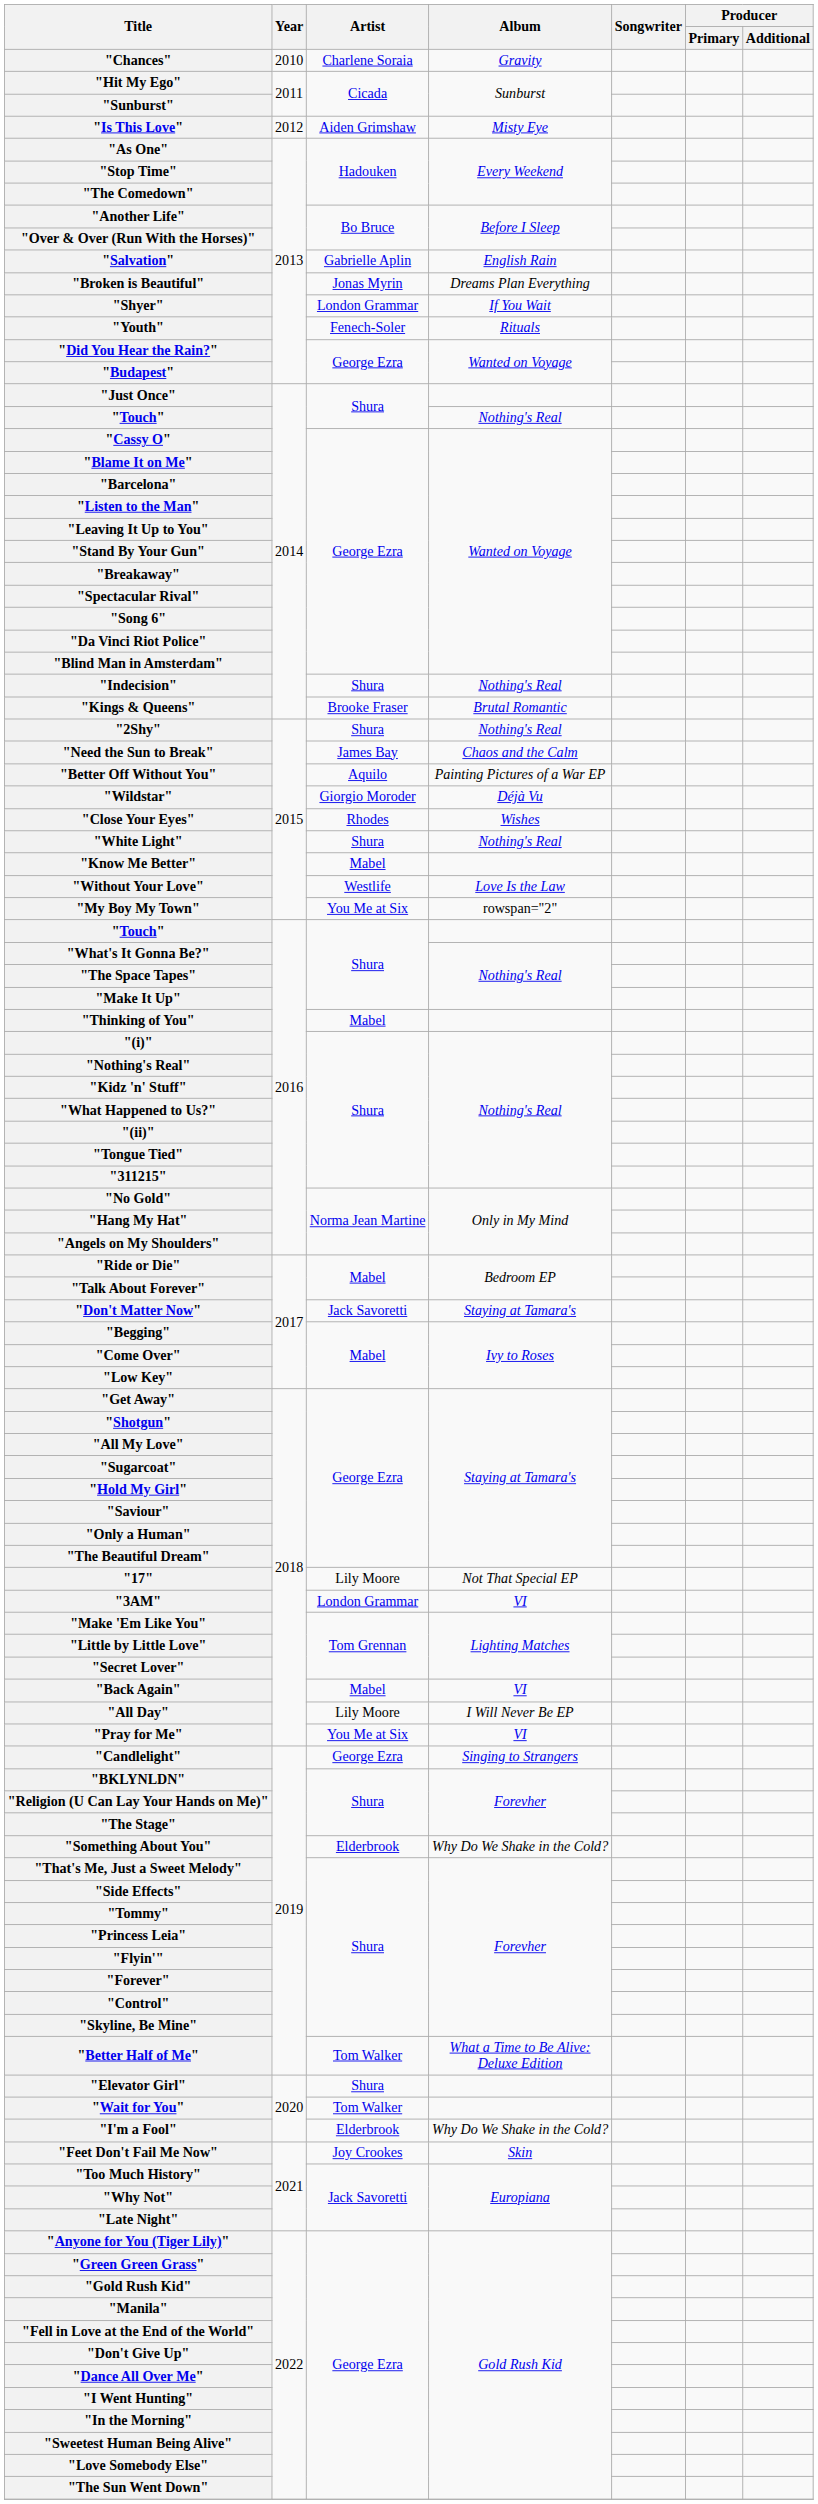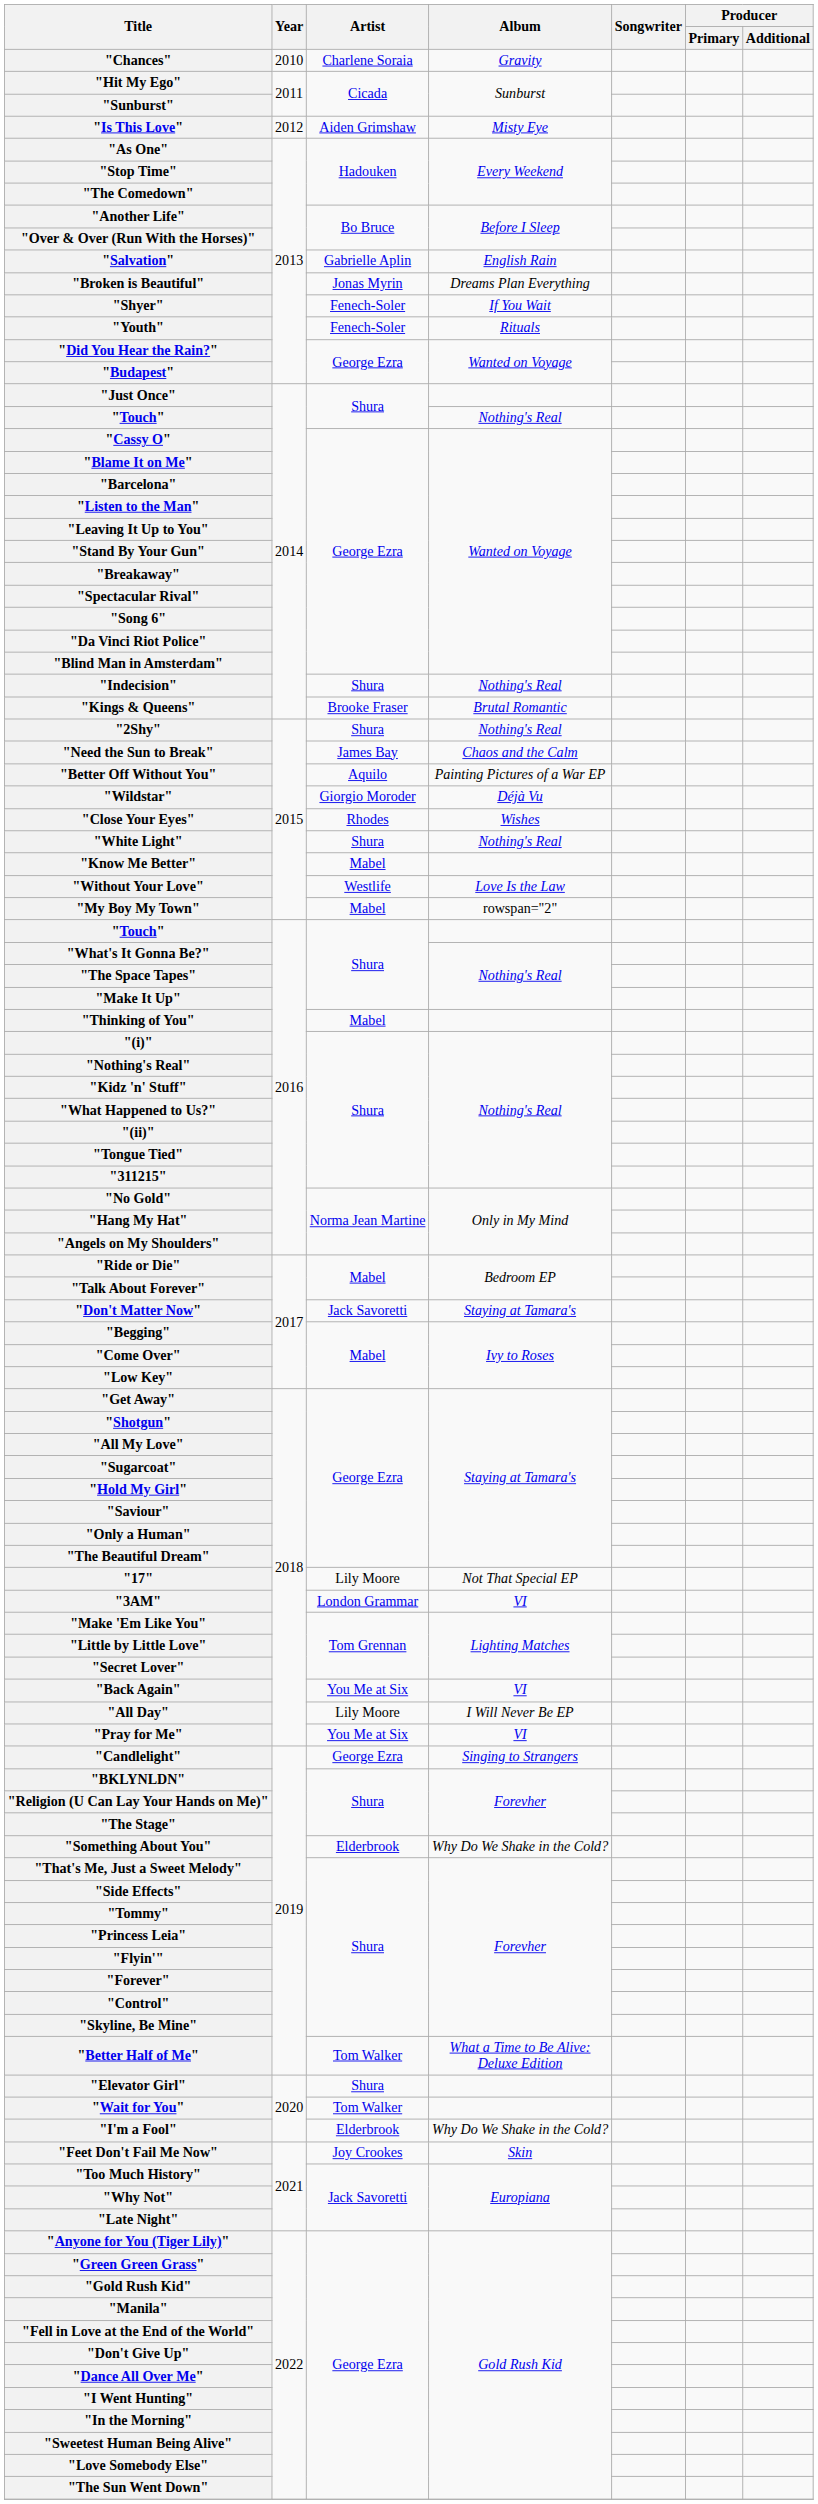(368, 305) London Grammar -> (368, 305) Fenech-Soler
(368, 908) You Me at Six -> (368, 908) Mabel
(368, 1690) Mabel -> (368, 1690) You Me at Six
